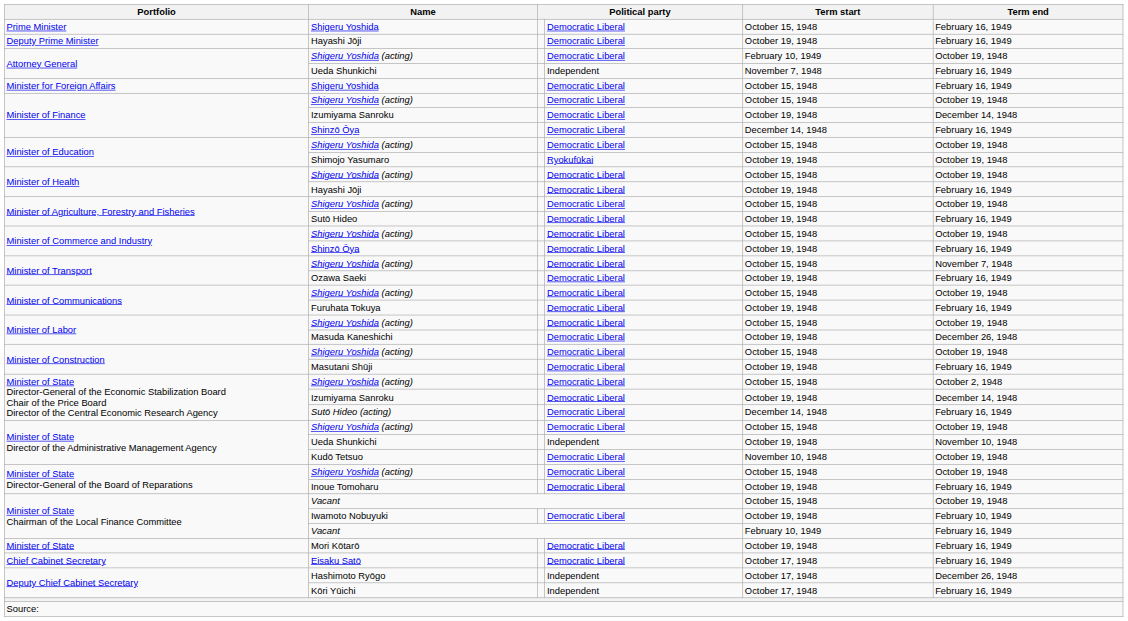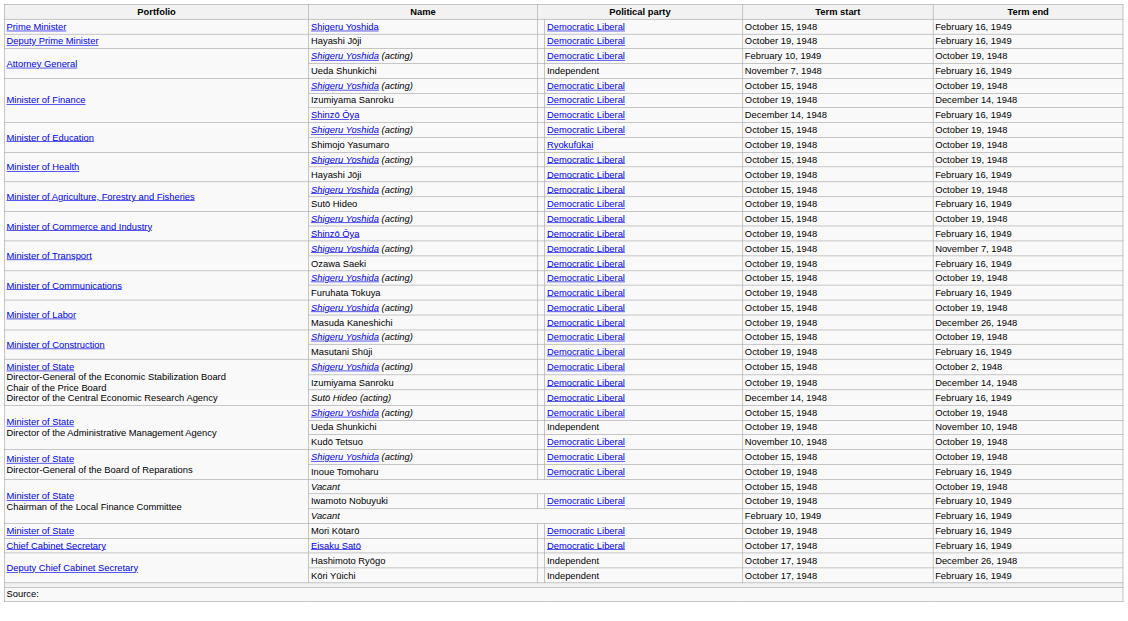- row: (61, 86)
